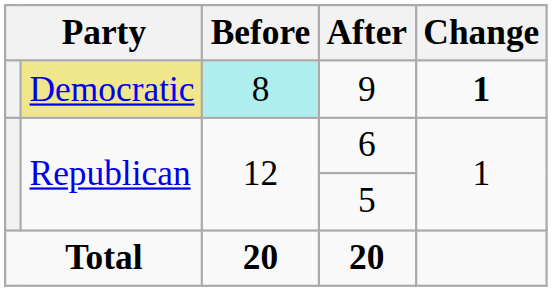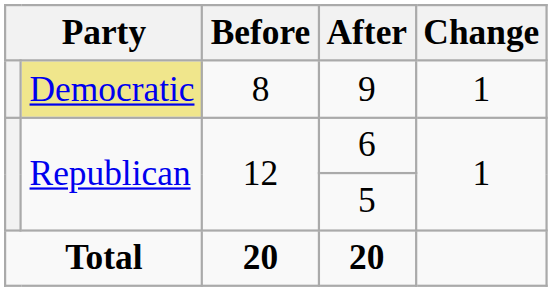(260, 88) paleturquoise background -> (260, 88) no background
(481, 88) bold -> (481, 88) normal
